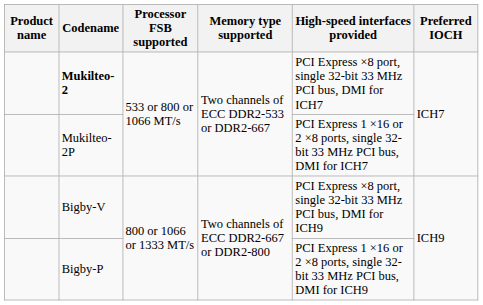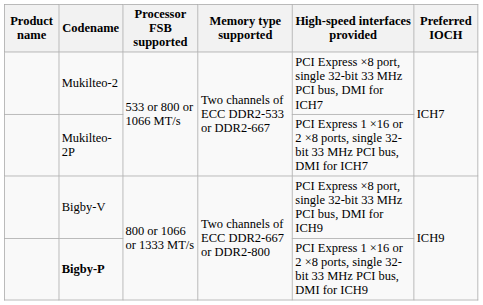(88, 83) bold -> (90, 83) normal
(83, 269) normal -> (83, 269) bold
